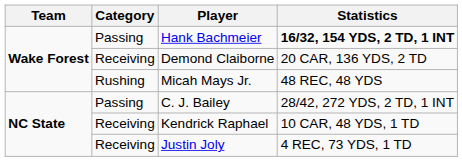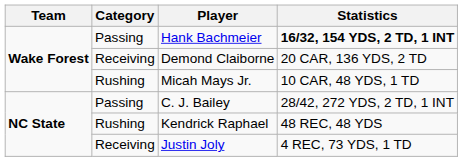(332, 80) 48 REC, 48 YDS -> (350, 80) 10 CAR, 48 YDS, 1 TD
(125, 123) Receiving -> (120, 123) Rushing
(350, 123) 10 CAR, 48 YDS, 1 TD -> (332, 123) 48 REC, 48 YDS
